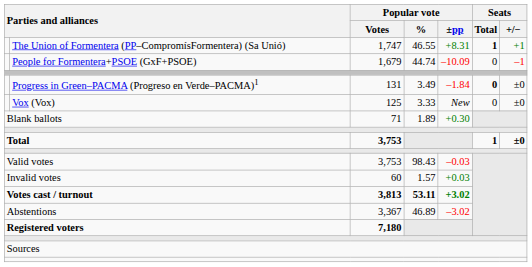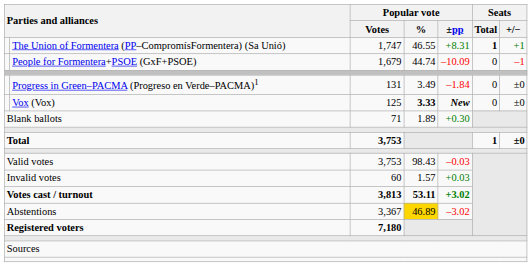(495, 84) bold -> (495, 84) normal
(426, 102) normal -> (426, 102) bold
(460, 102) normal -> (460, 102) bold
(424, 211) no background -> (424, 211) gold background
